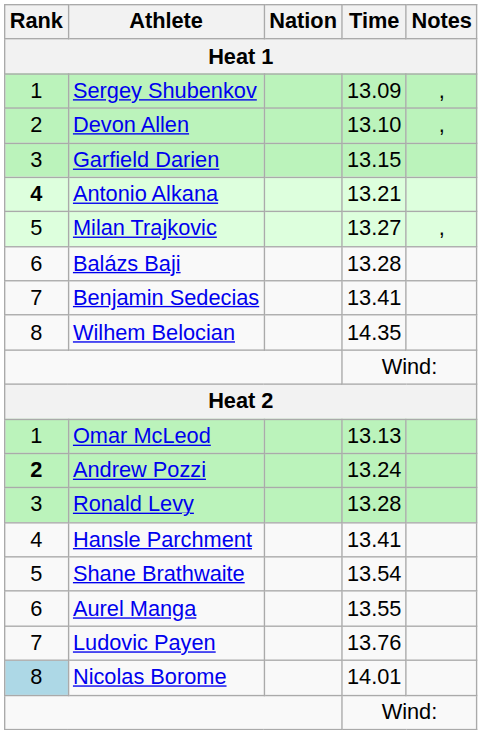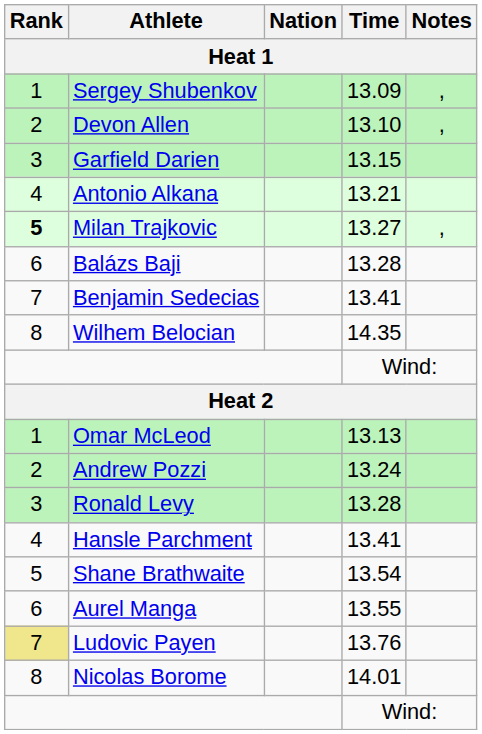(36, 194) bold -> (36, 194) normal
(36, 228) normal -> (36, 228) bold
(36, 470) bold -> (36, 470) normal
(36, 642) no background -> (36, 642) khaki background
(36, 677) lightblue background -> (36, 677) no background
